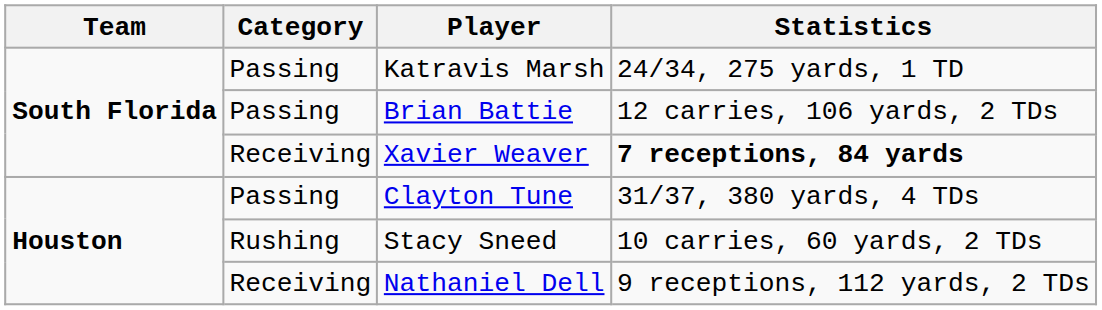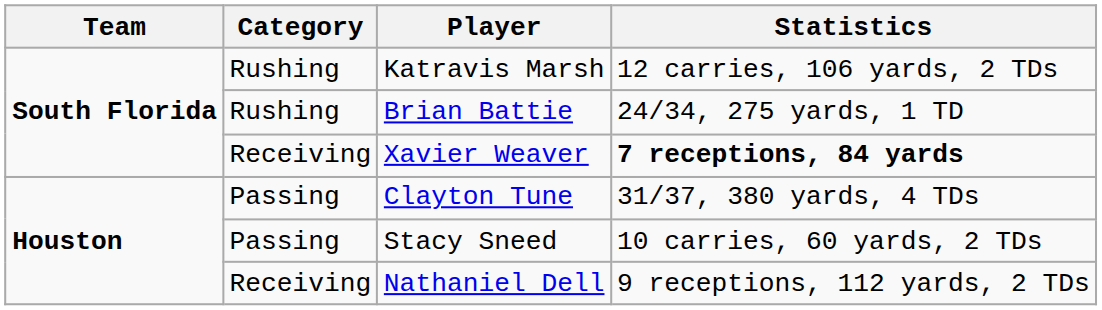(285, 69) Passing -> (285, 69) Rushing
(790, 69) 24/34, 275 yards, 1 TD -> (838, 69) 12 carries, 106 yards, 2 TDs
(285, 112) Passing -> (285, 112) Rushing
(838, 112) 12 carries, 106 yards, 2 TDs -> (790, 112) 24/34, 275 yards, 1 TD
(285, 241) Rushing -> (285, 241) Passing
